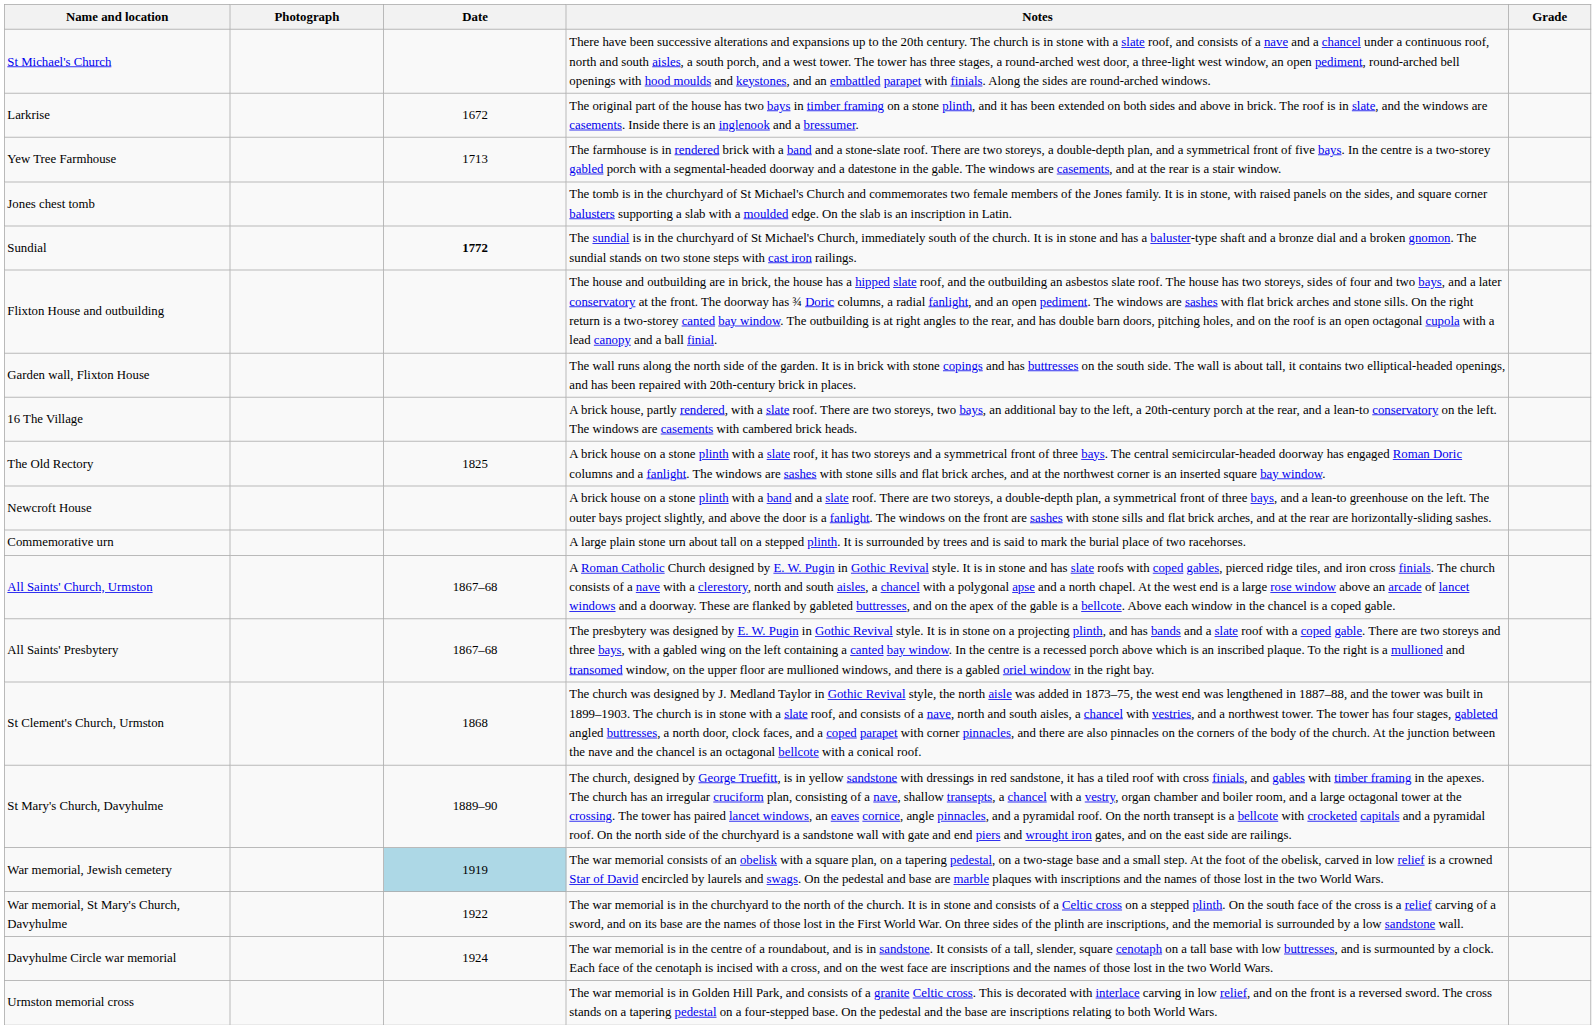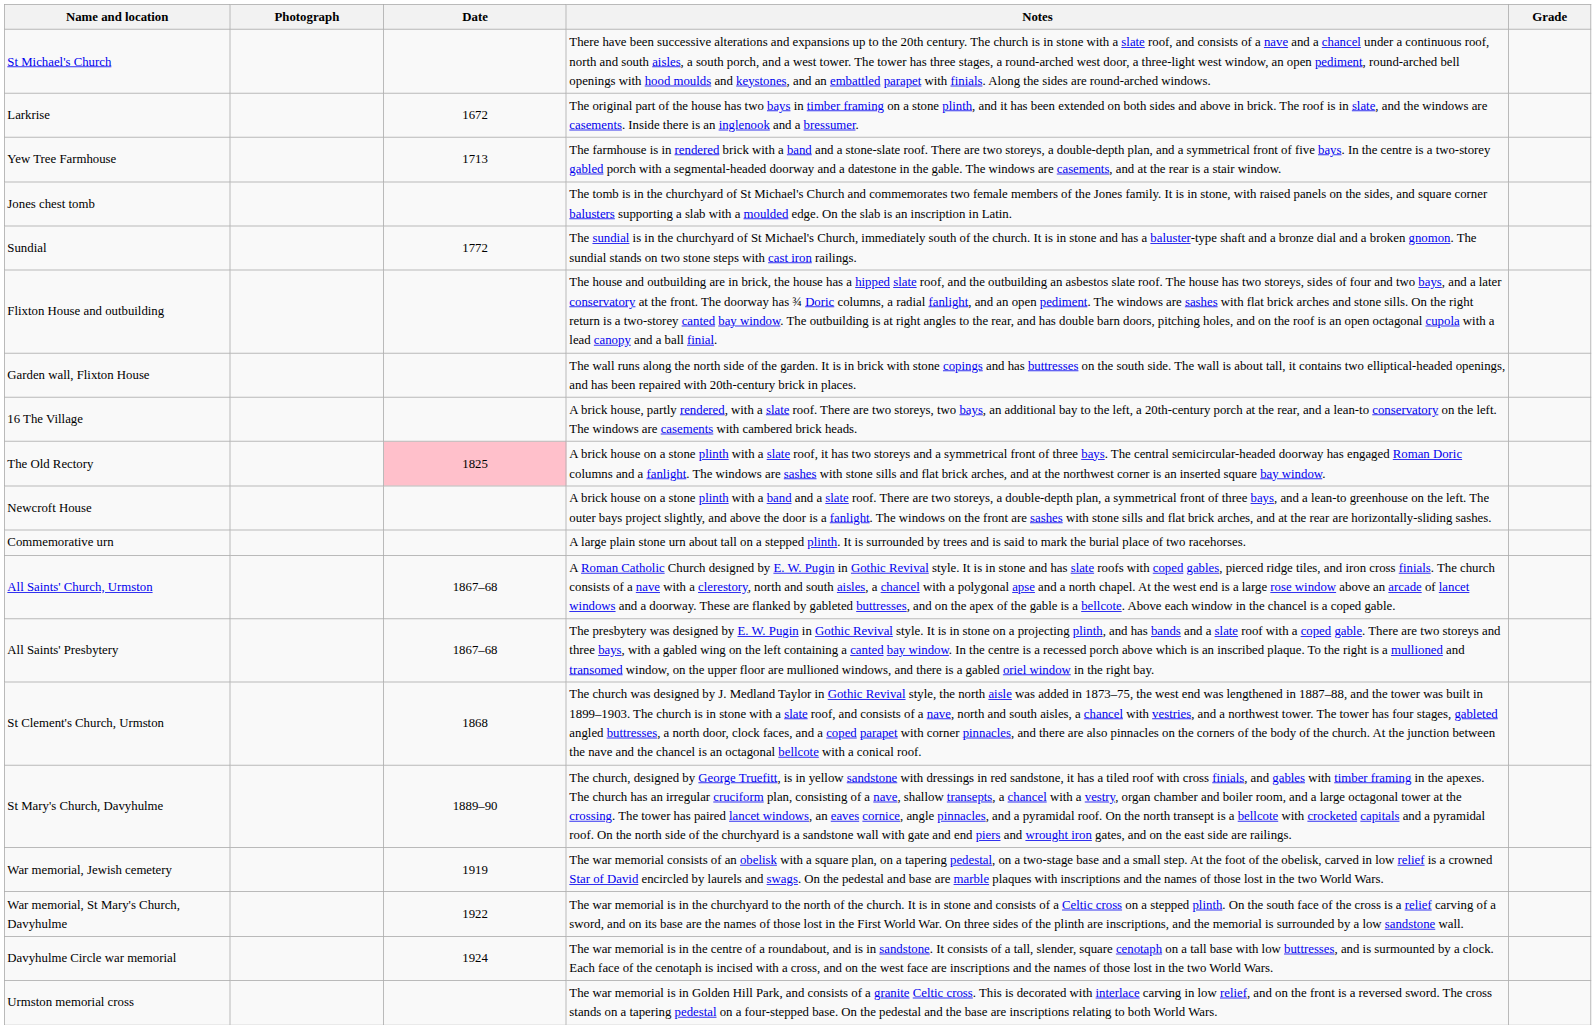(475, 248) bold -> (475, 248) normal
(475, 463) no background -> (475, 463) pink background
(475, 869) lightblue background -> (475, 869) no background
